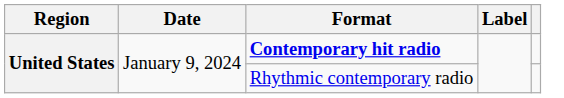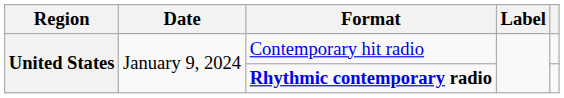(345, 48) bold -> (337, 48) normal
(362, 78) normal -> (371, 78) bold
